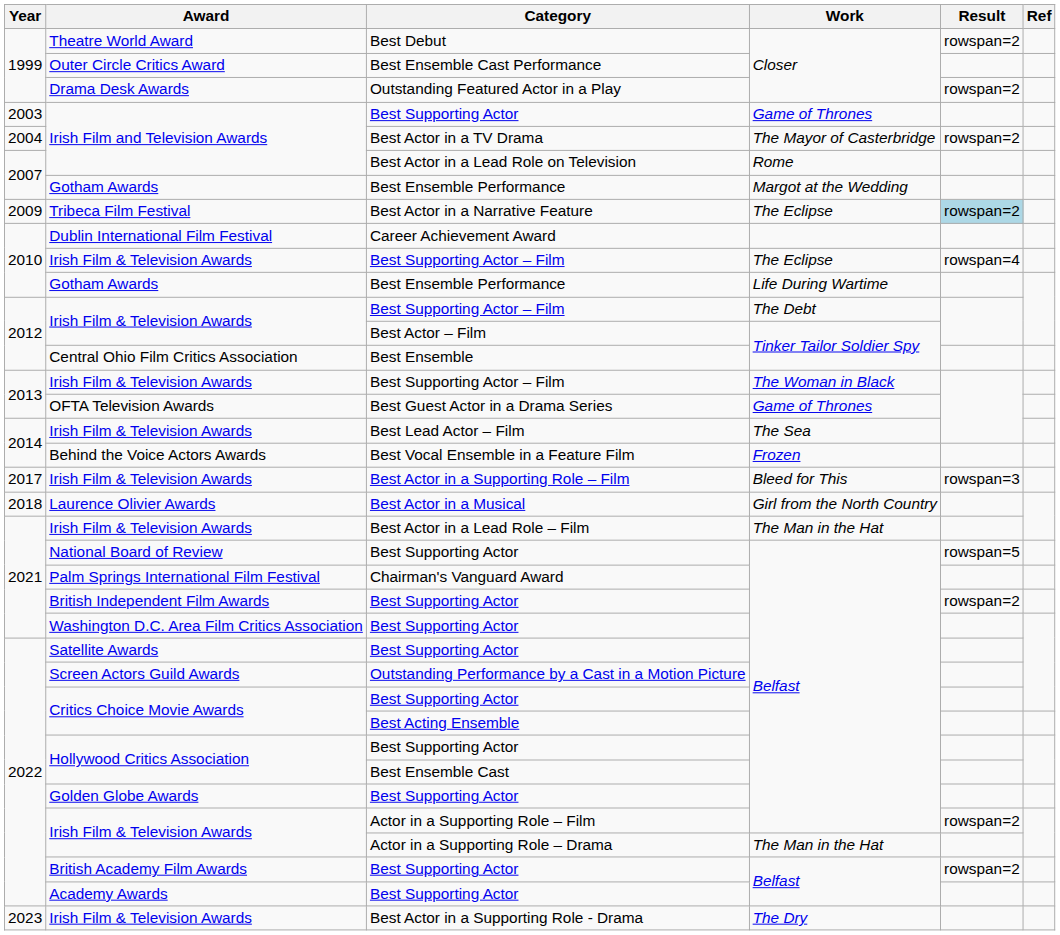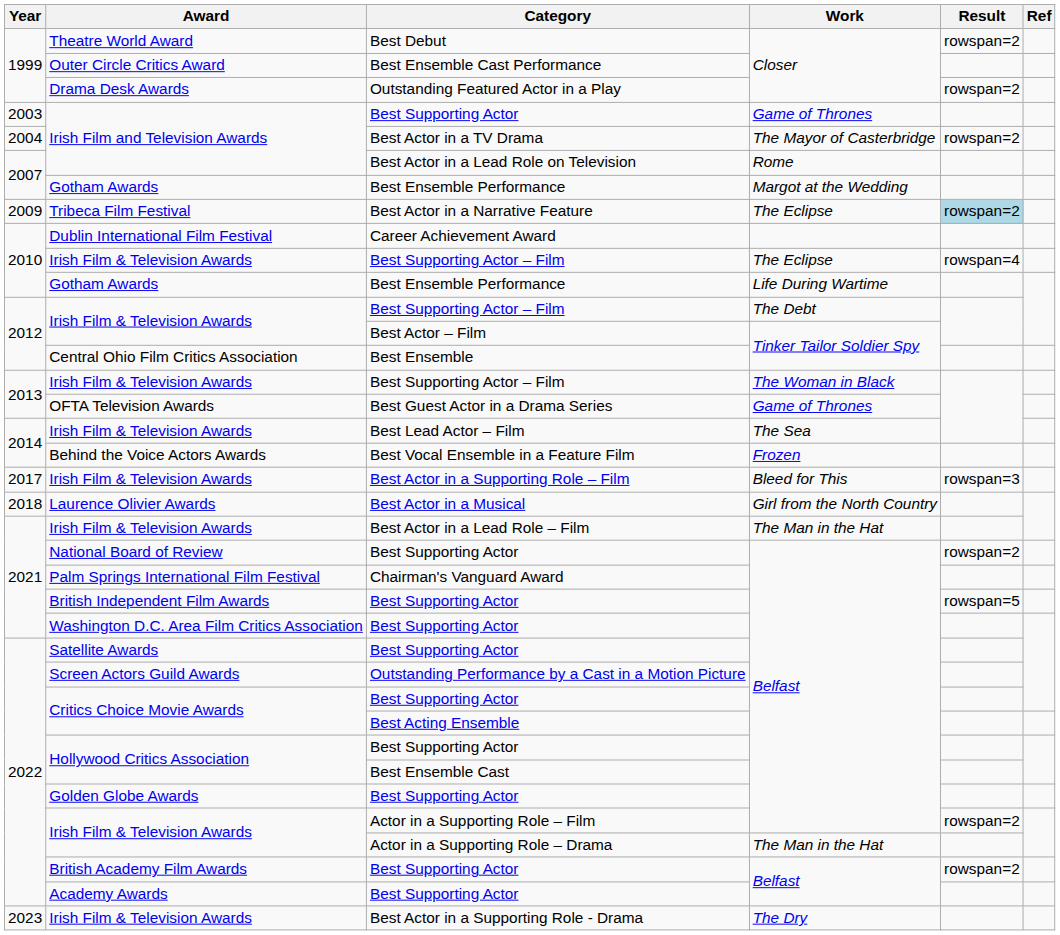(982, 552) rowspan=5 -> (982, 552) rowspan=2
(982, 601) rowspan=2 -> (982, 601) rowspan=5
